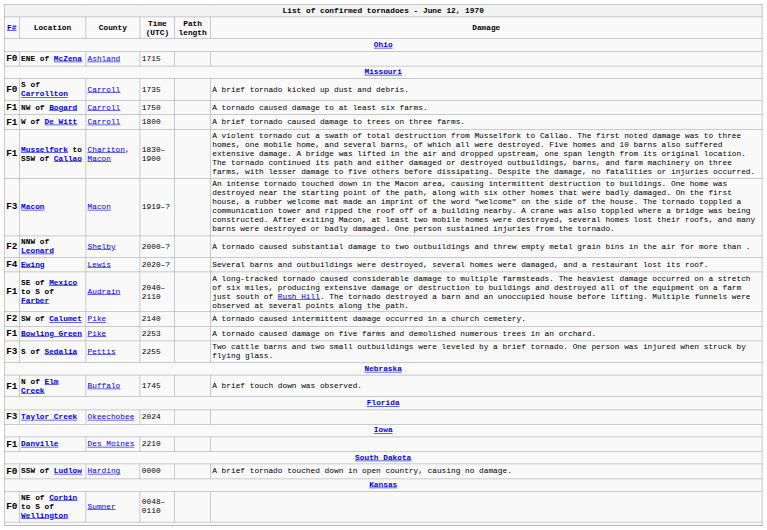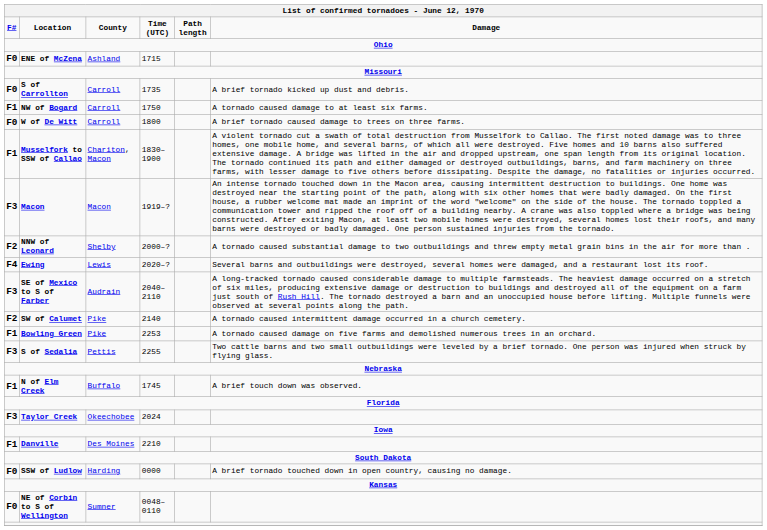(12, 122) F1 -> (12, 122) F0
(12, 292) F1 -> (12, 292) F3
